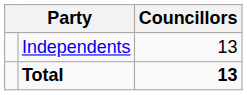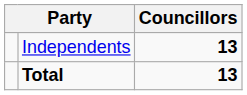(227, 47) normal -> (227, 47) bold
